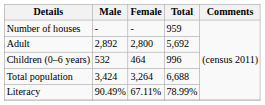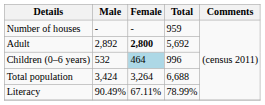(142, 44) normal -> (142, 44) bold
(138, 60) no background -> (138, 60) lightblue background
